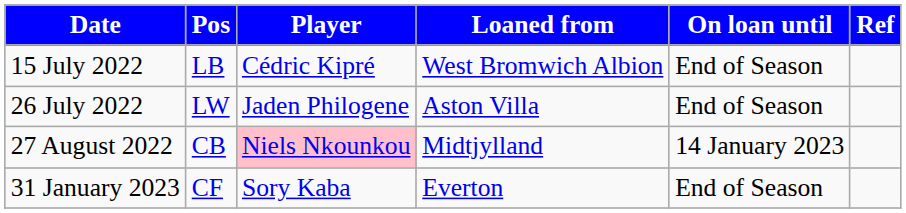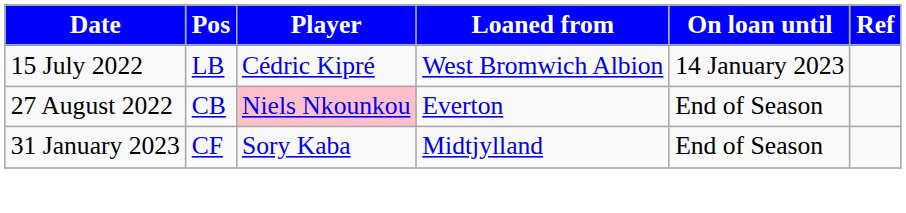(749, 65) End of Season -> (760, 65) 14 January 2023
- row: (77, 106)
(483, 146) Midtjylland -> (463, 106) Everton
(760, 146) 14 January 2023 -> (749, 106) End of Season
(463, 187) Everton -> (483, 146) Midtjylland
